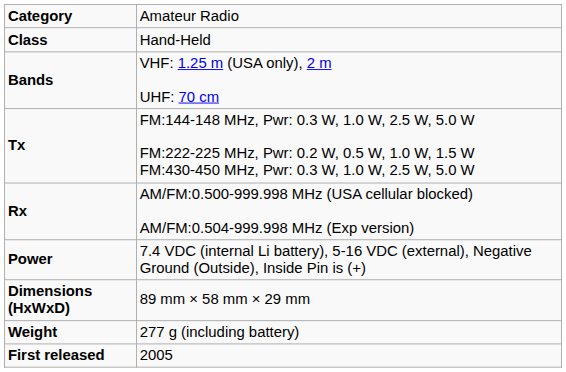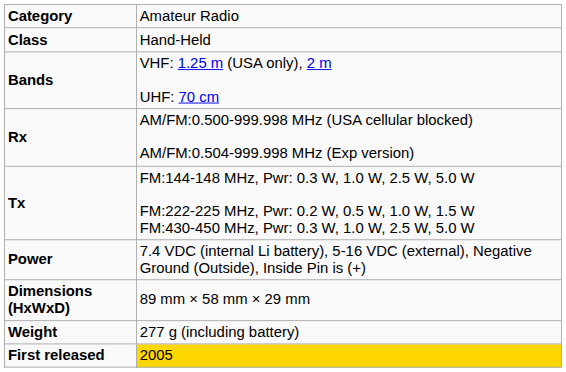rows swapped: (17, 211) <-> (17, 145)
(156, 355) no background -> (156, 355) gold background
